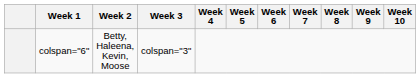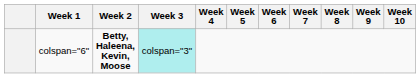(115, 51) normal -> (115, 51) bold
(166, 51) no background -> (167, 51) paleturquoise background
